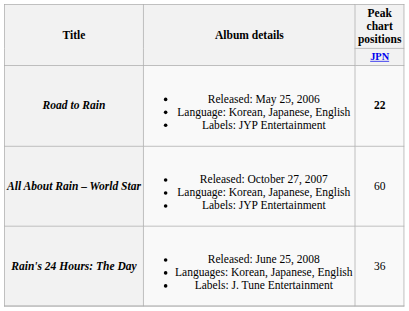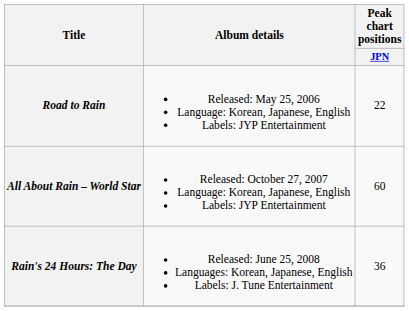(380, 105) bold -> (380, 105) normal
